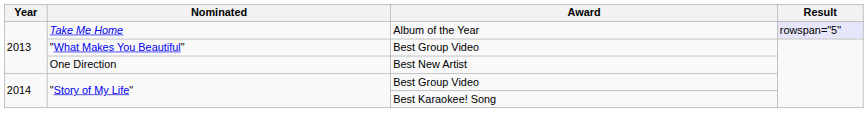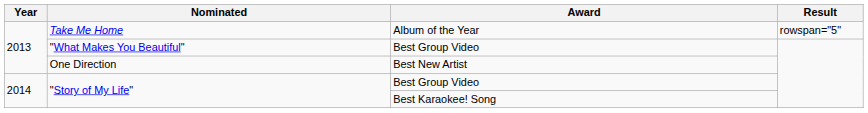(810, 30) lavender background -> (810, 30) no background
